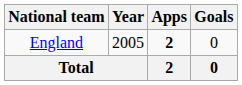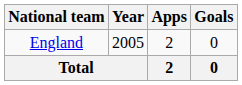(169, 42) bold -> (169, 42) normal
